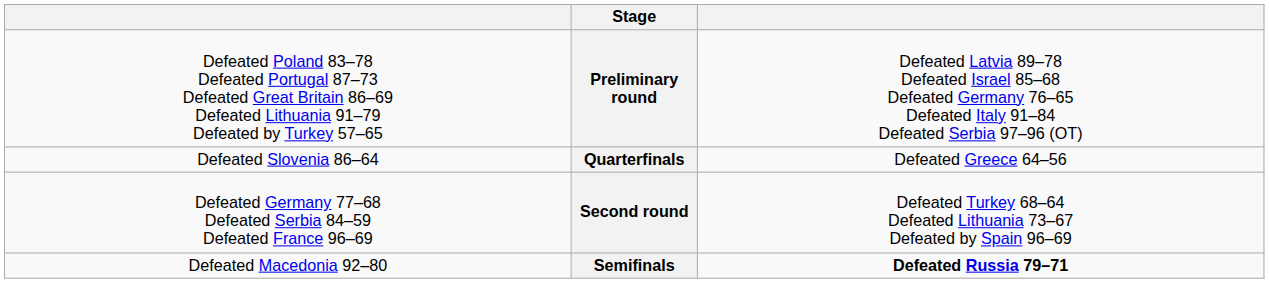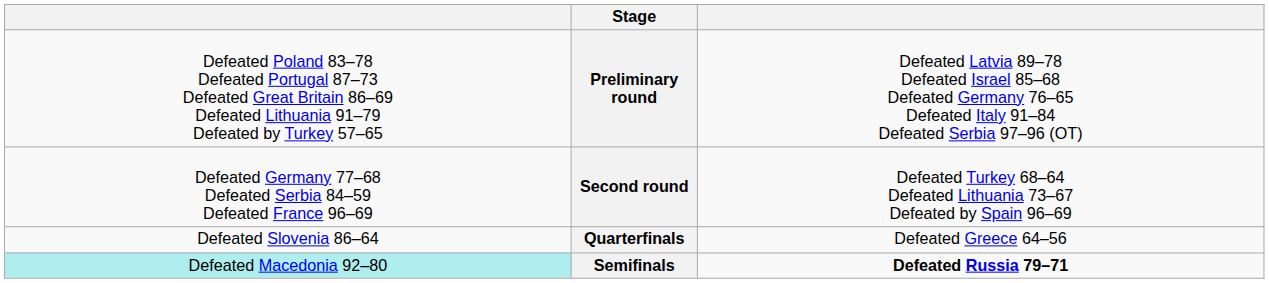rows swapped: (634, 212) <-> (634, 159)
(288, 265) no background -> (288, 265) paleturquoise background
